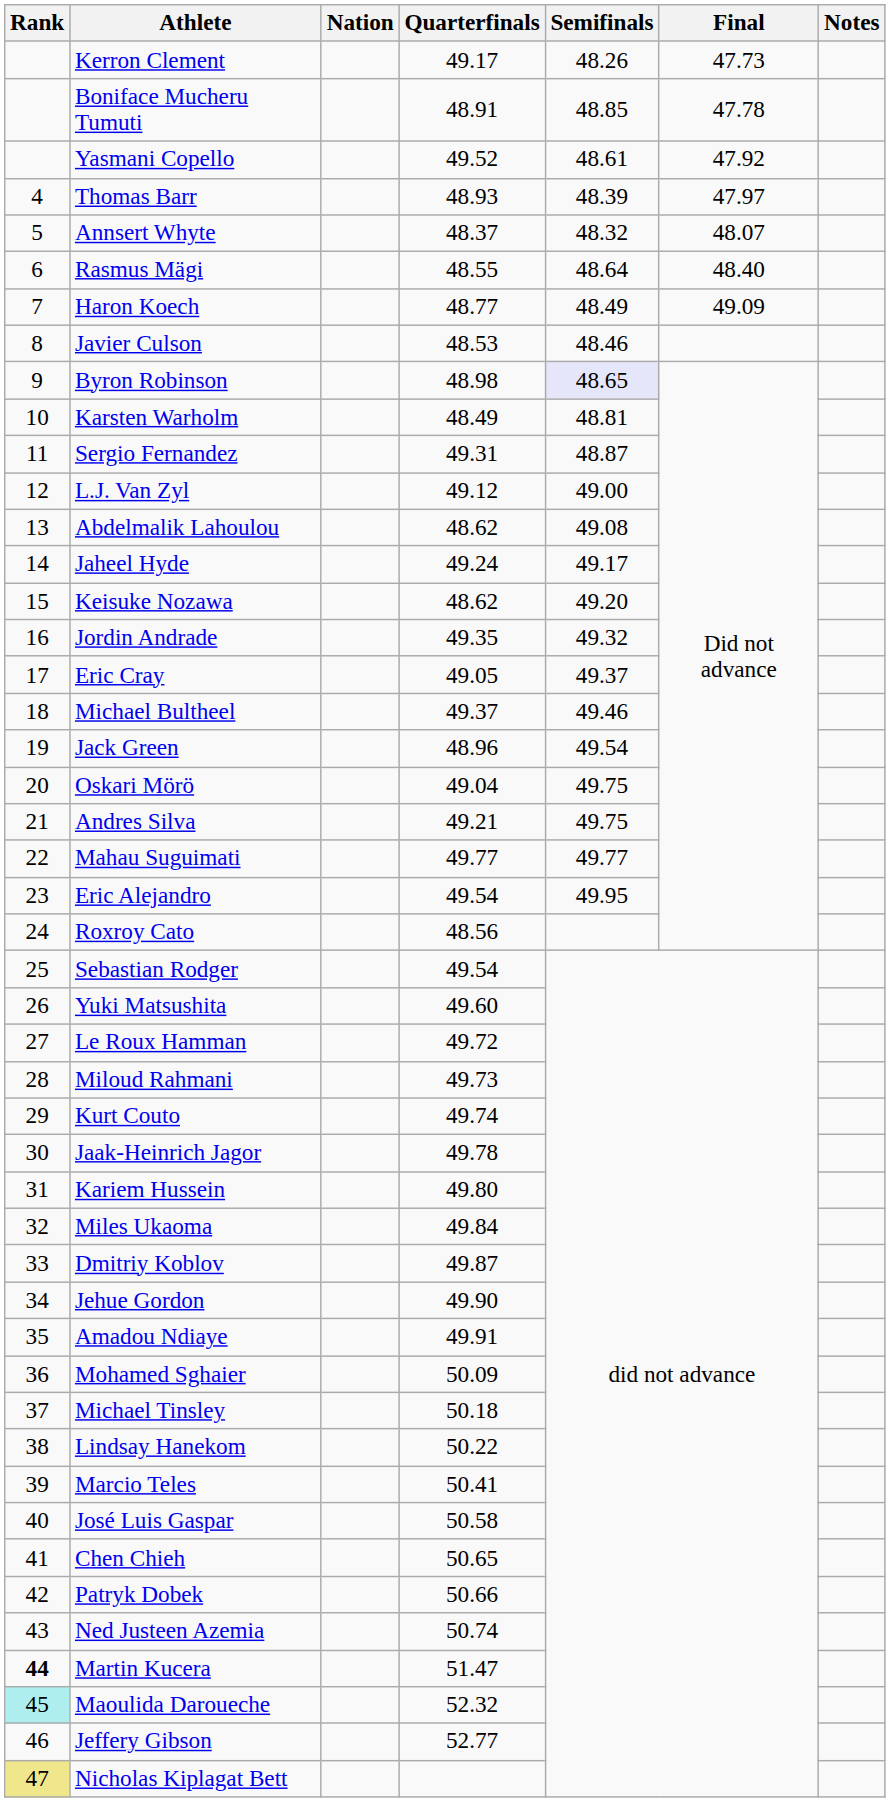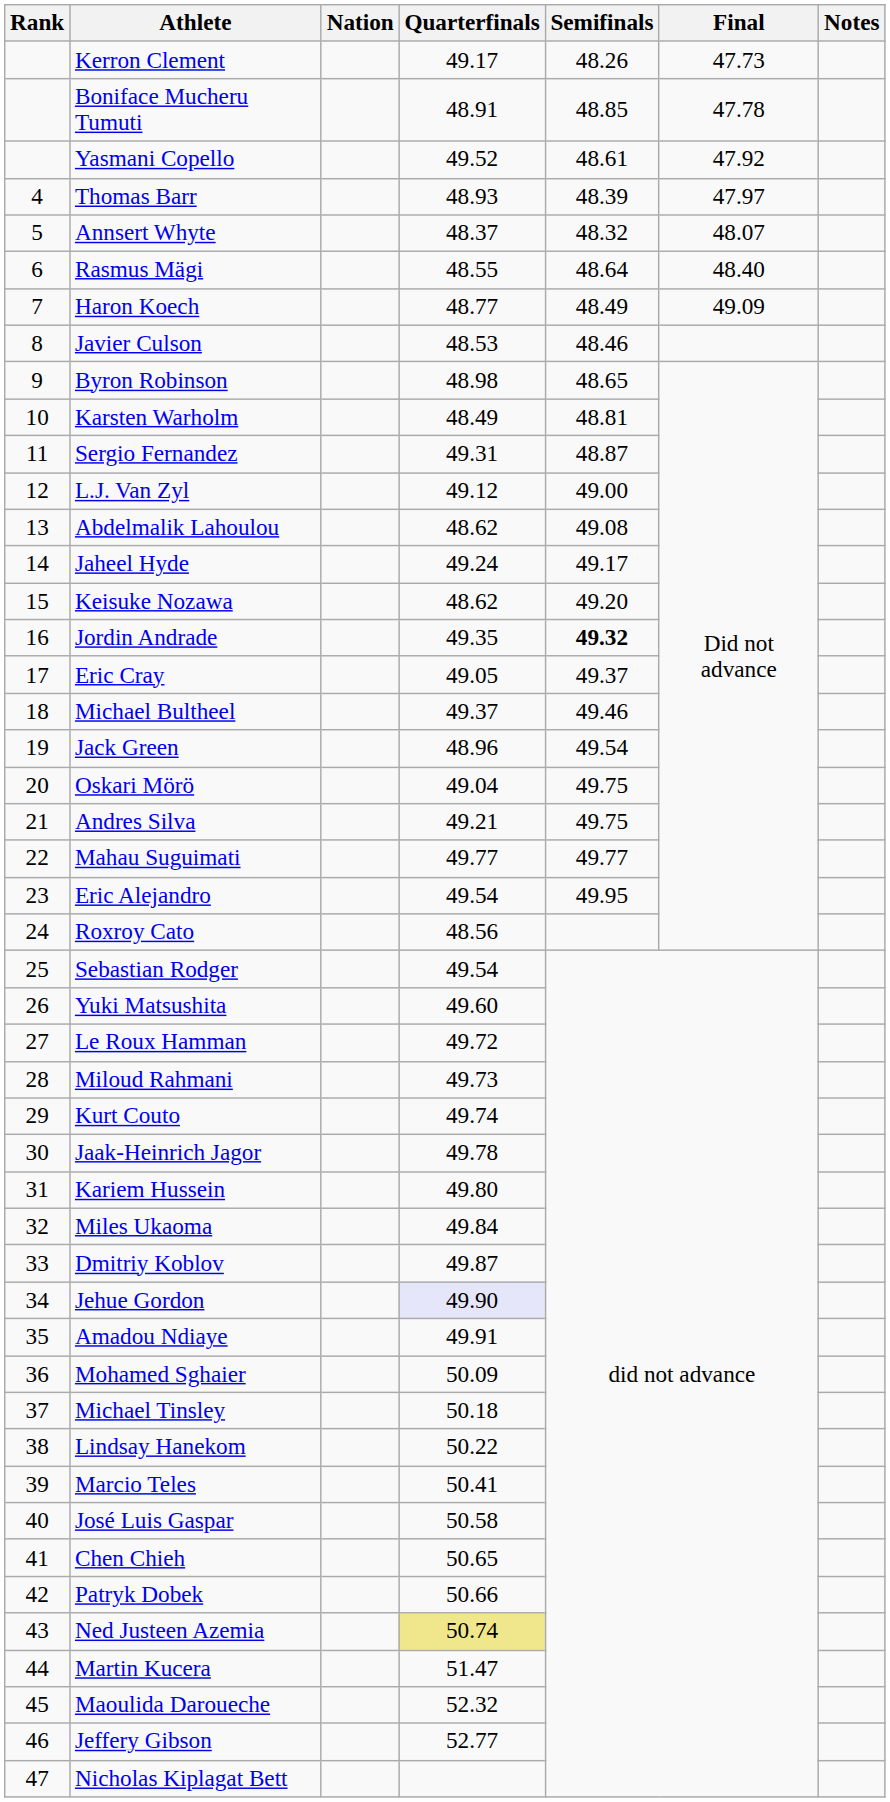(602, 380) lavender background -> (602, 380) no background
(602, 637) normal -> (602, 637) bold
(472, 1299) no background -> (472, 1299) lavender background
(472, 1631) no background -> (472, 1631) khaki background
(37, 1667) bold -> (37, 1667) normal
(37, 1704) paleturquoise background -> (37, 1704) no background
(37, 1778) khaki background -> (37, 1778) no background
